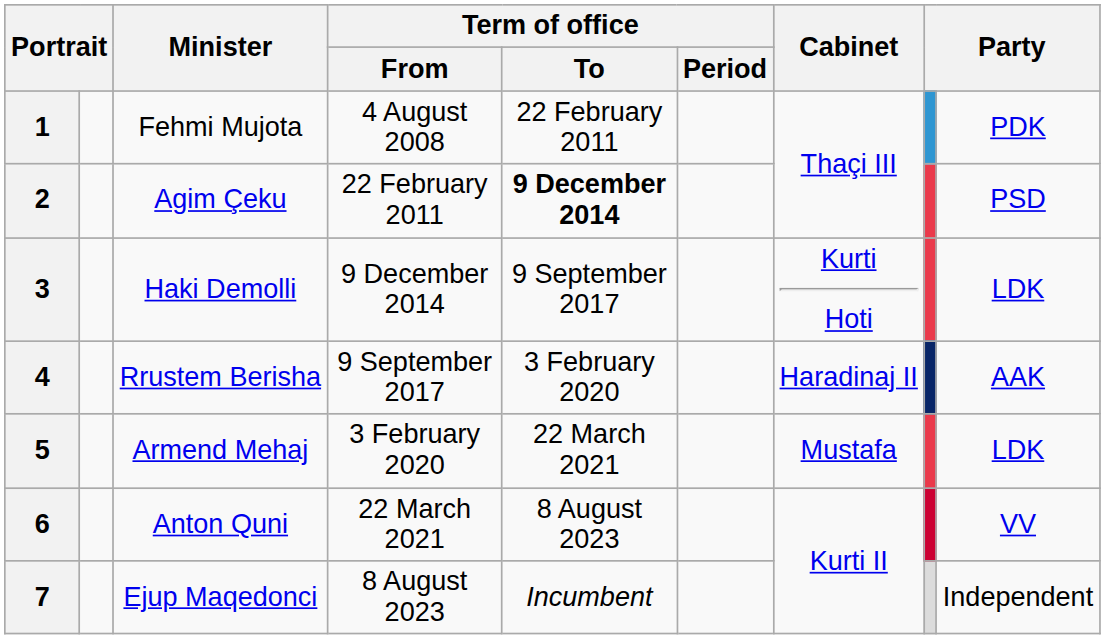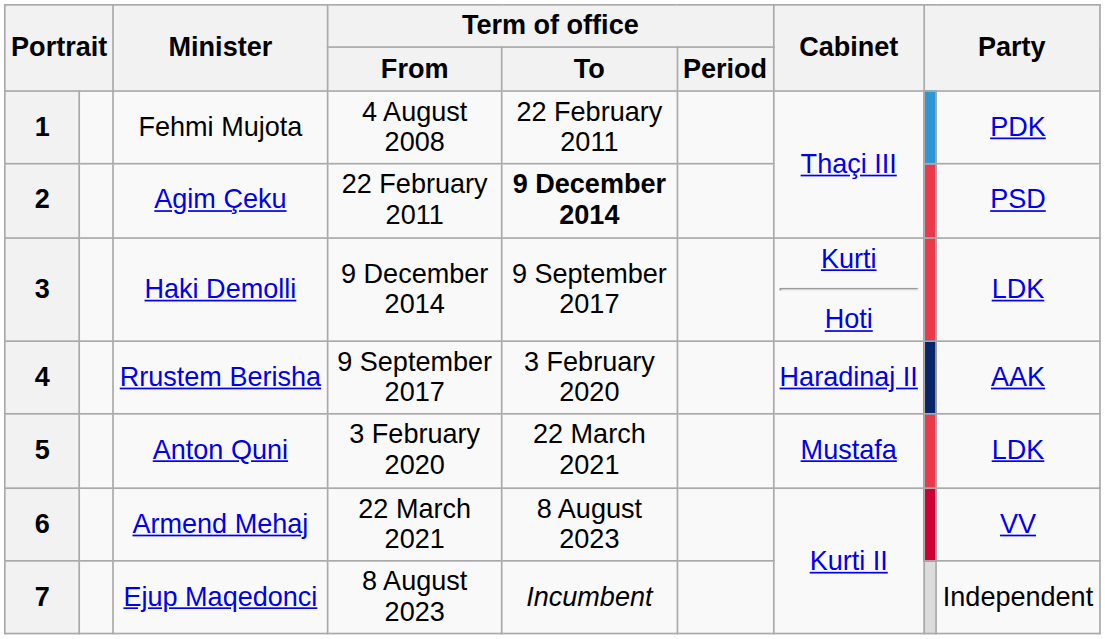(220, 450) Armend Mehaj -> (220, 450) Anton Quni
(220, 523) Anton Quni -> (220, 523) Armend Mehaj
